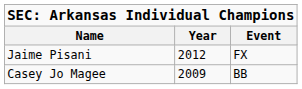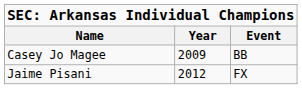rows swapped: (56, 74) <-> (49, 55)
